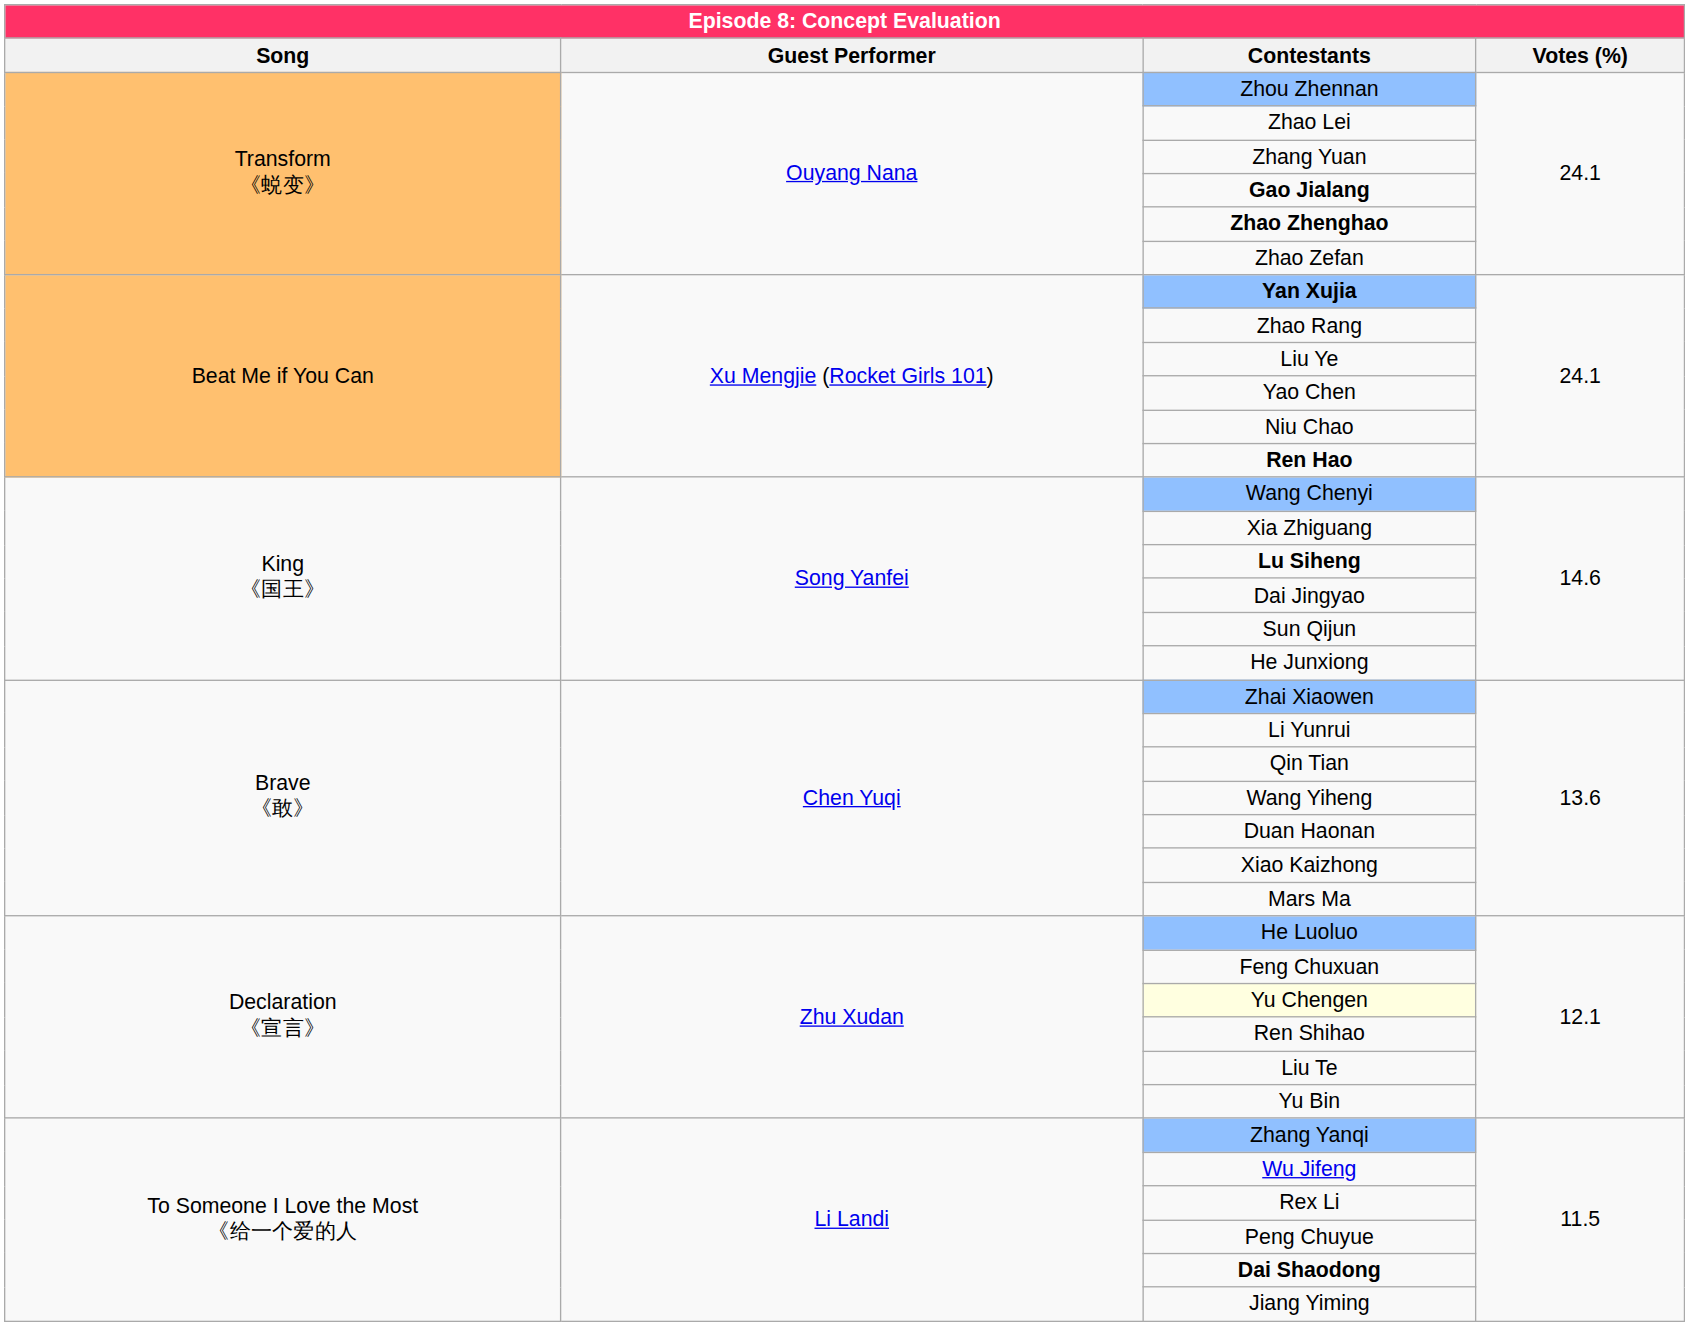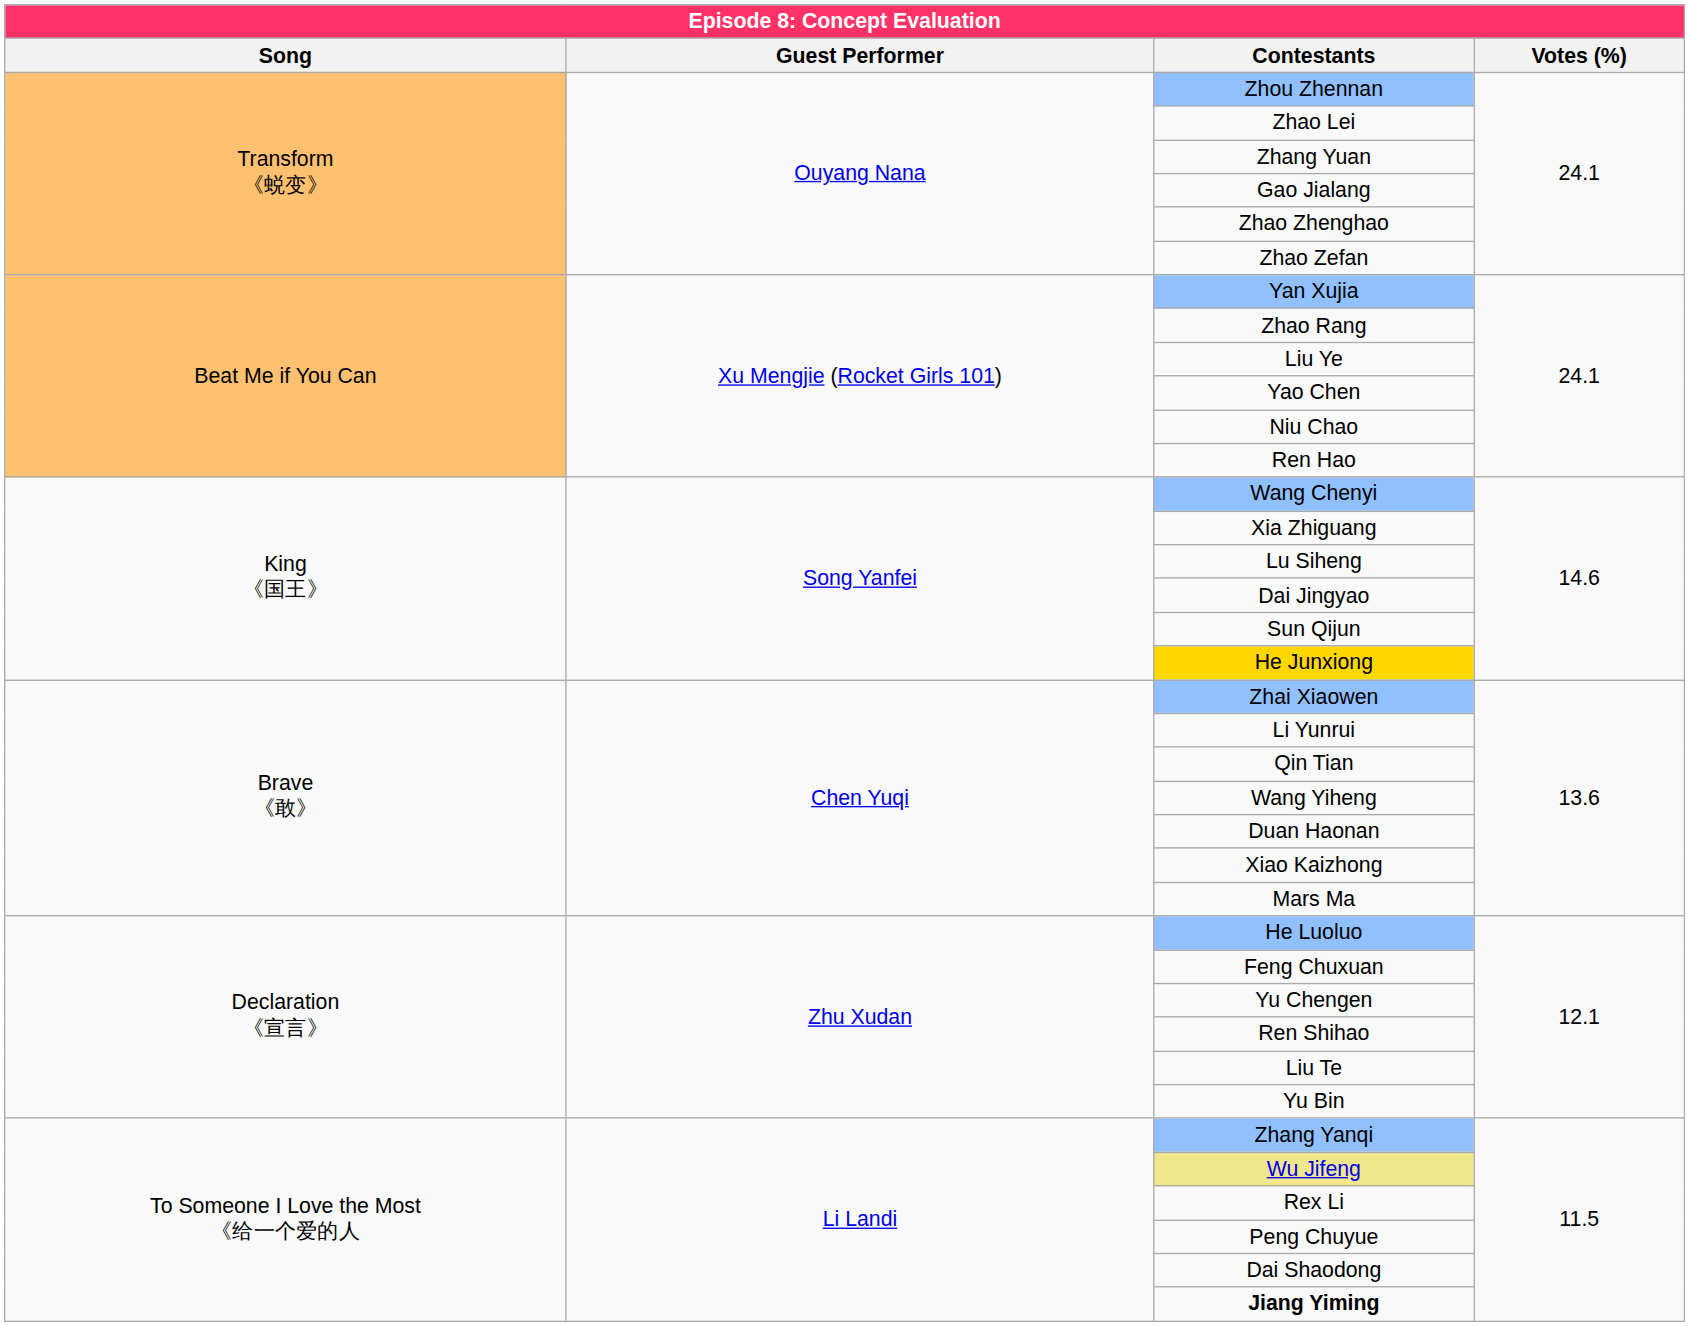(1309, 190) bold -> (1314, 190) normal
(1309, 223) bold -> (1314, 223) normal
(1309, 291) bold -> (1314, 291) normal
(1309, 460) bold -> (1314, 460) normal
(1309, 561) bold -> (1314, 561) normal
(1309, 662) no background -> (1314, 662) gold background
(1309, 1000) lightyellow background -> (1314, 1000) no background
(1309, 1168) no background -> (1314, 1168) khaki background
(1309, 1270) bold -> (1314, 1270) normal
(1309, 1303) normal -> (1314, 1303) bold
